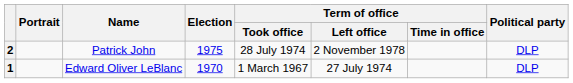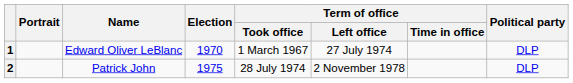rows swapped: (10, 68) <-> (10, 50)
